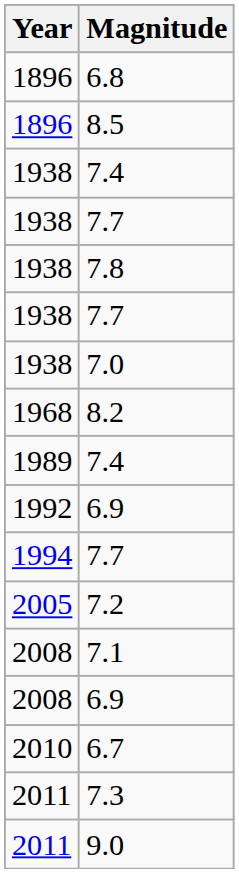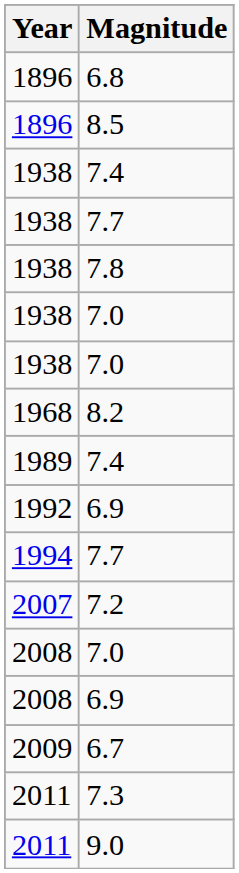(105, 316) 7.7 -> (105, 316) 7.0
(42, 603) 2005 -> (42, 603) 2007
(105, 651) 7.1 -> (105, 651) 7.0
(42, 747) 2010 -> (42, 747) 2009
